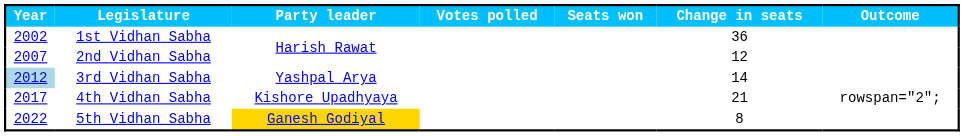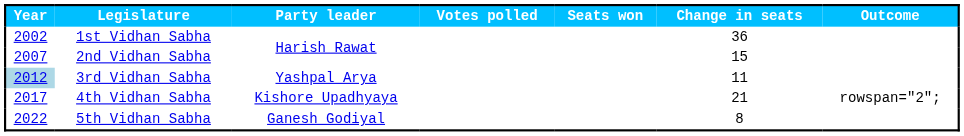(740, 57) 12 -> (740, 57) 15
(740, 78) 14 -> (740, 78) 11
(326, 119) gold background -> (326, 119) no background
